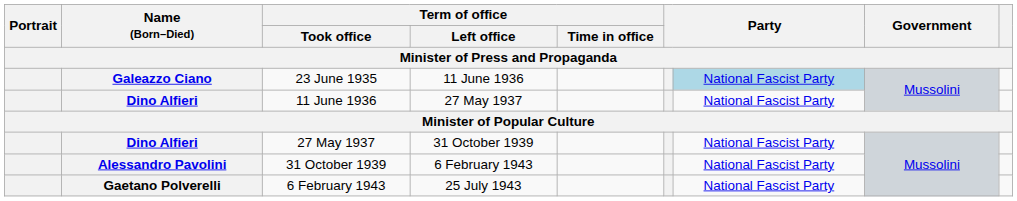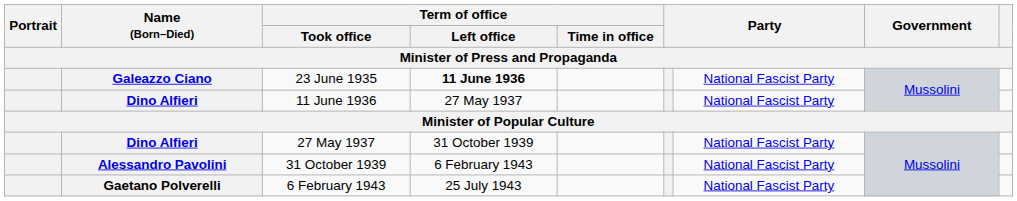(483, 79) normal -> (483, 79) bold
(769, 79) lightblue background -> (769, 79) no background
